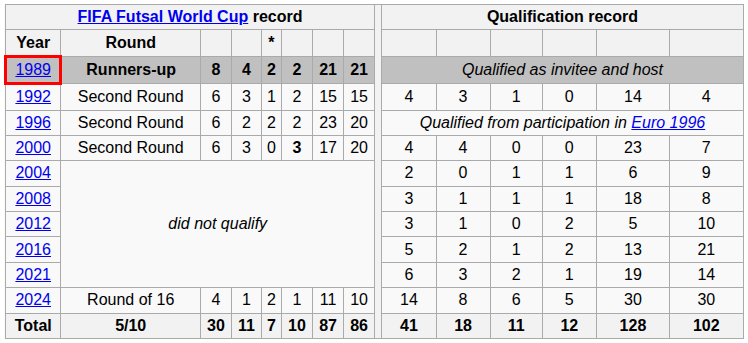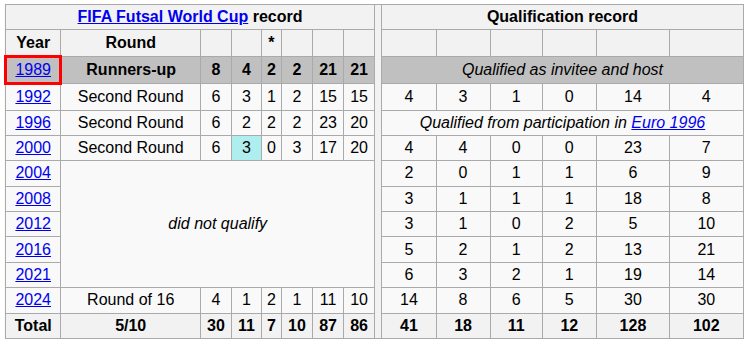(246, 148) no background -> (246, 148) paleturquoise background
(297, 148) bold -> (297, 148) normal
